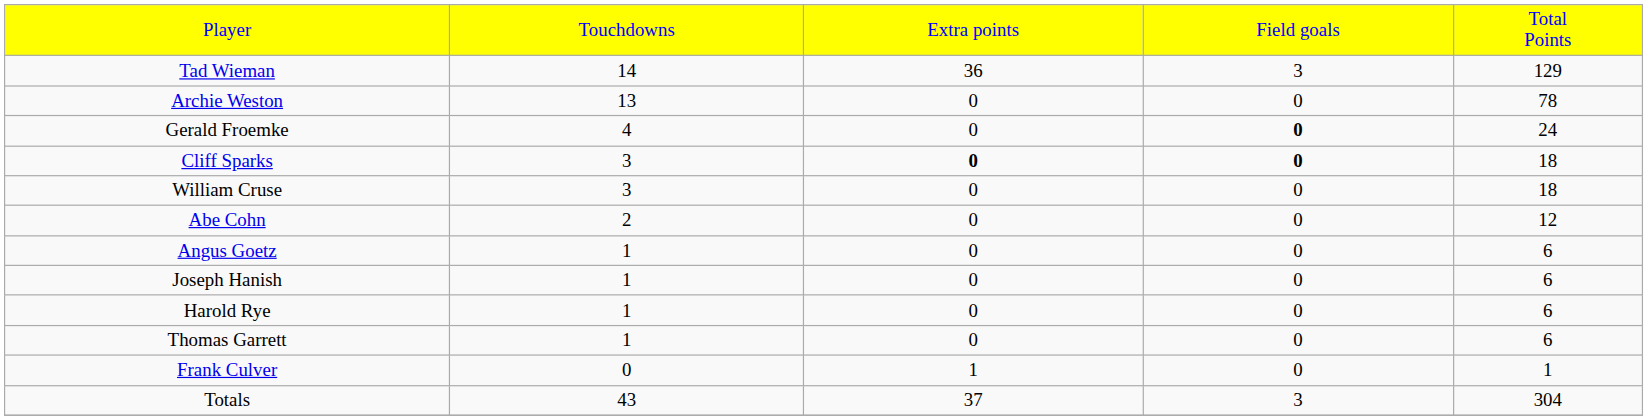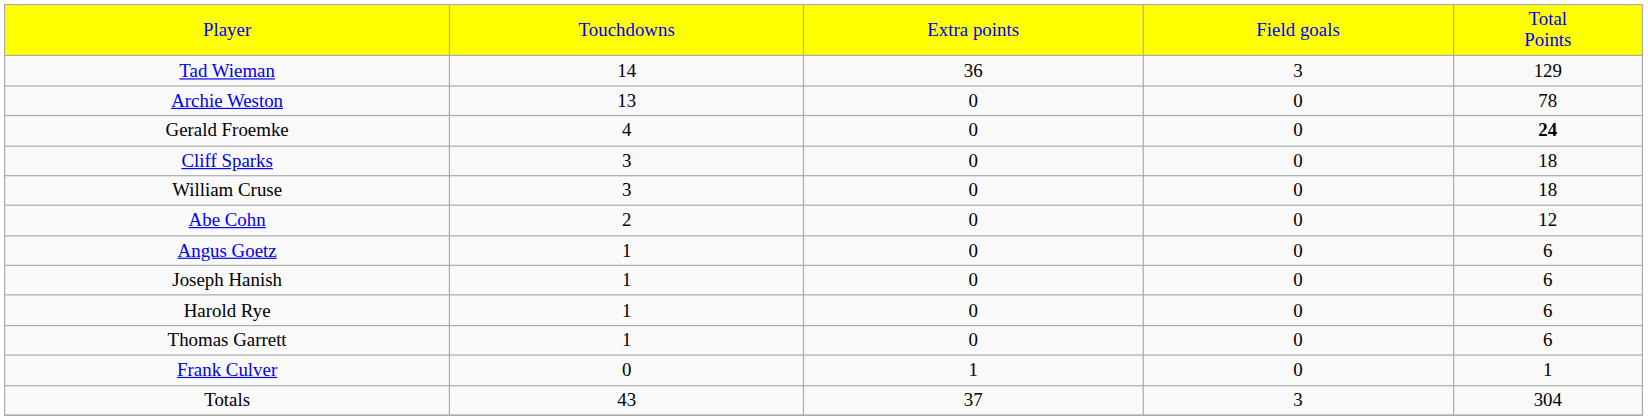(1298, 130) bold -> (1298, 130) normal
(1548, 130) normal -> (1548, 130) bold
(973, 160) bold -> (973, 160) normal
(1298, 160) bold -> (1298, 160) normal
